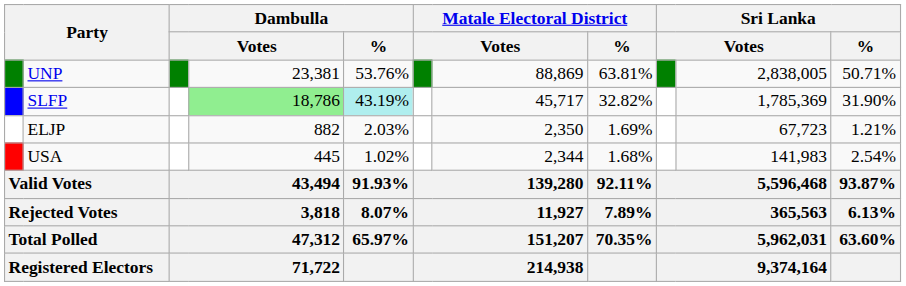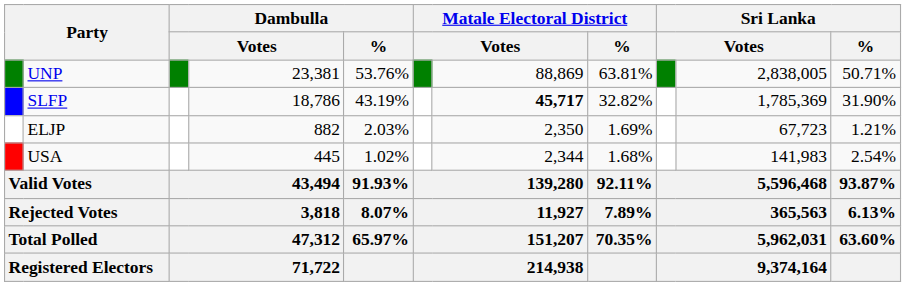(316, 101) lightgreen background -> (316, 101) no background
(382, 101) paleturquoise background -> (382, 101) no background
(560, 101) normal -> (560, 101) bold
